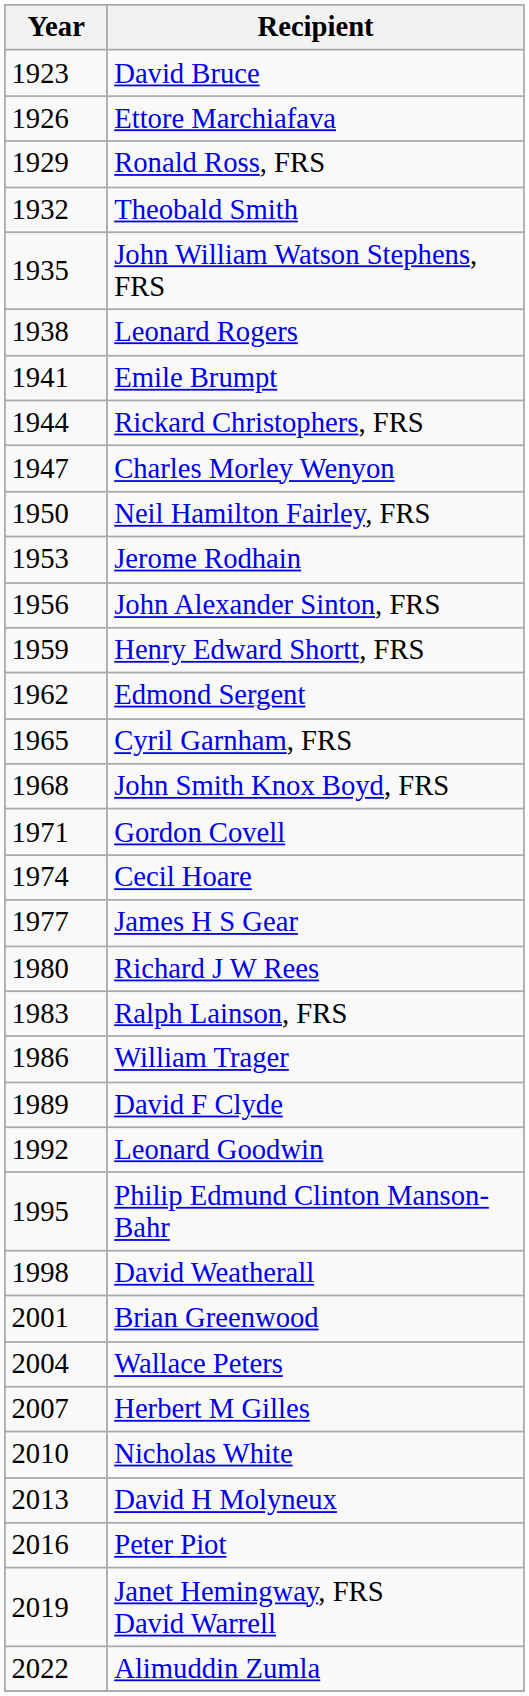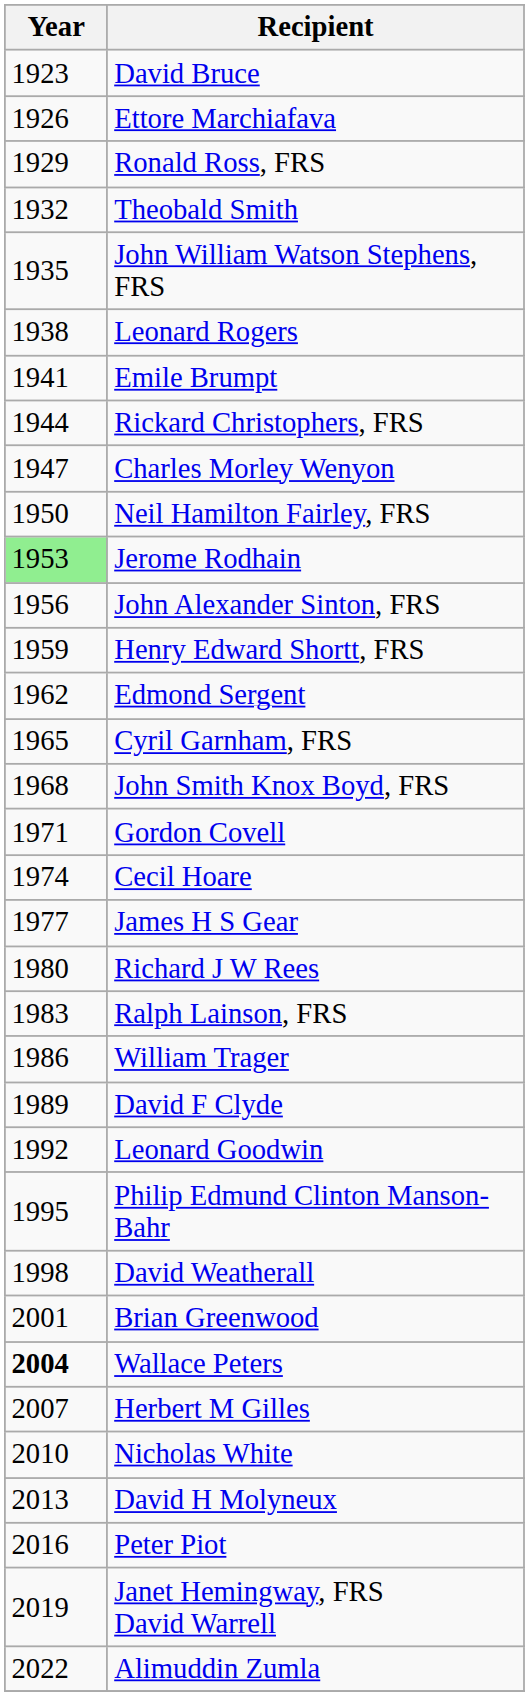(40, 559) no background -> (40, 559) lightgreen background
(40, 1363) normal -> (40, 1363) bold
